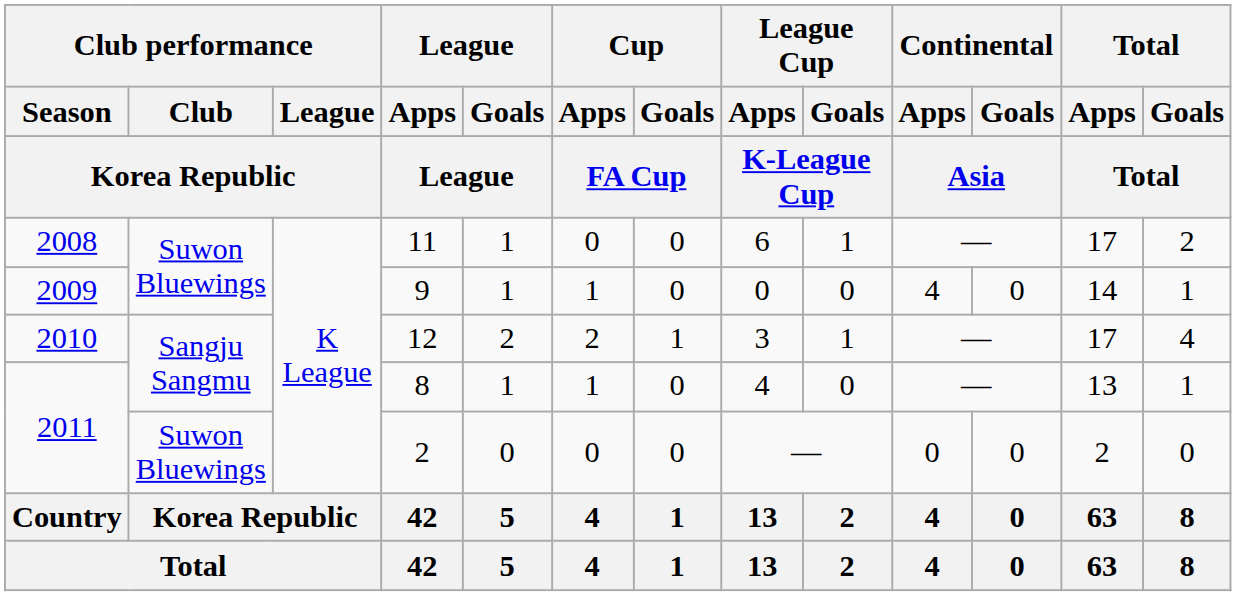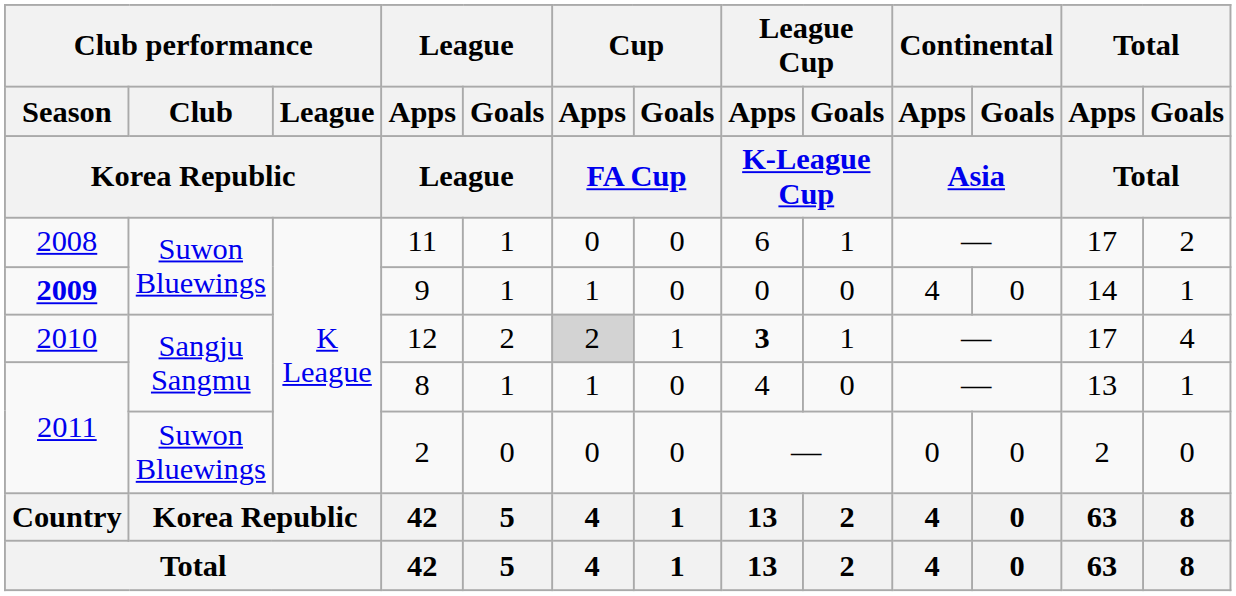(67, 289) normal -> (67, 289) bold
(592, 338) no background -> (592, 338) lightgrey background
(762, 338) normal -> (762, 338) bold
